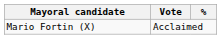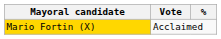(51, 27) no background -> (51, 27) gold background
